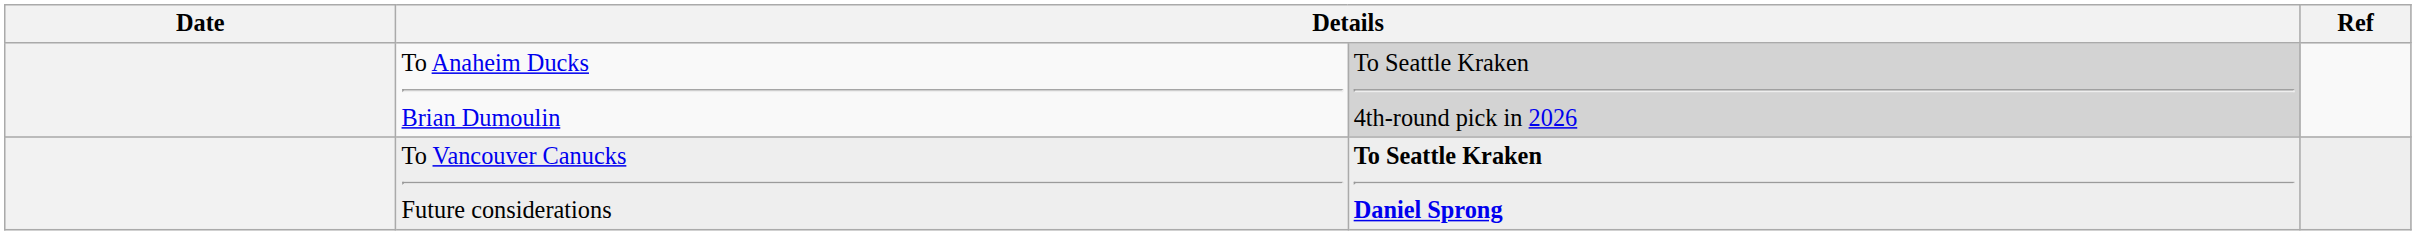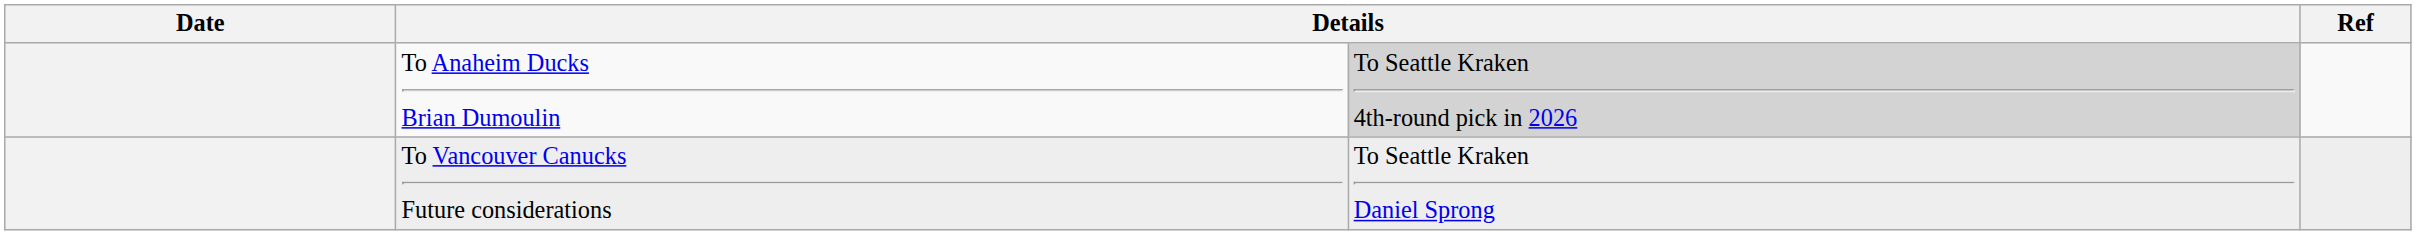(1824, 183) bold -> (1824, 183) normal
